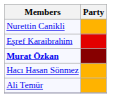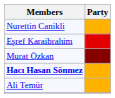(33, 56) bold -> (30, 56) normal
(43, 71) normal -> (45, 71) bold
